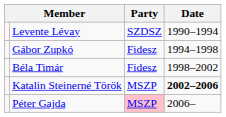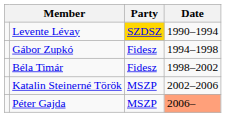(144, 31) no background -> (144, 31) gold background
(193, 85) bold -> (193, 85) normal
(142, 103) pink background -> (142, 103) no background
(181, 103) no background -> (181, 103) lightsalmon background
